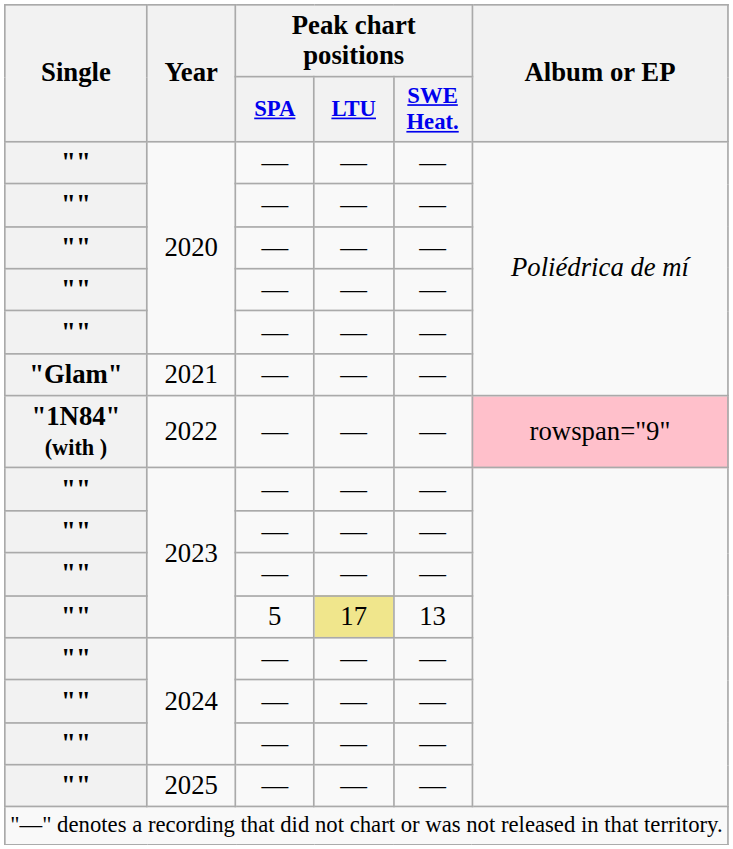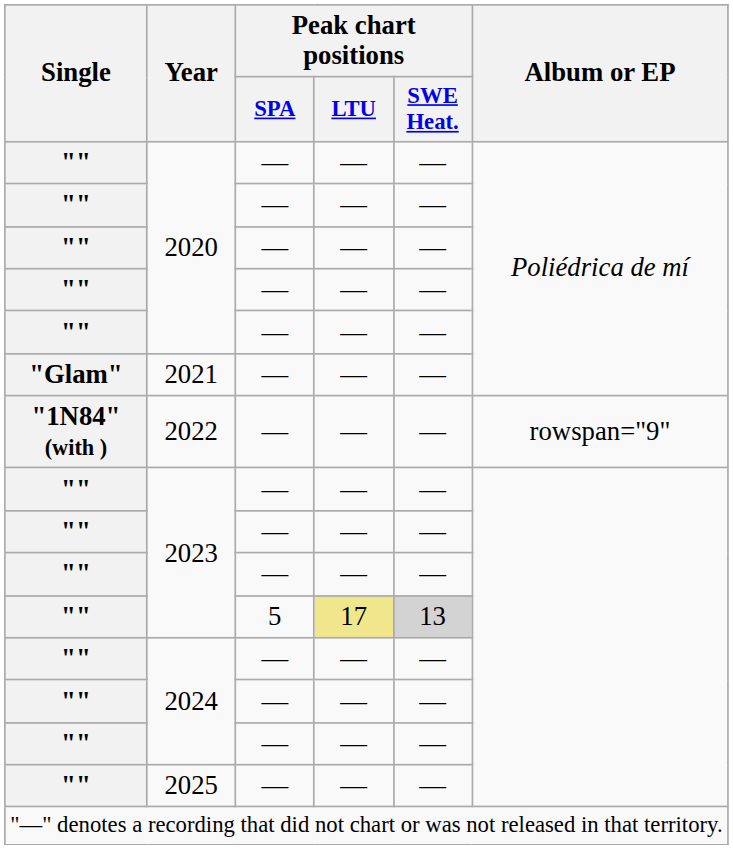(600, 431) pink background -> (600, 431) no background
(433, 616) no background -> (433, 616) lightgrey background
